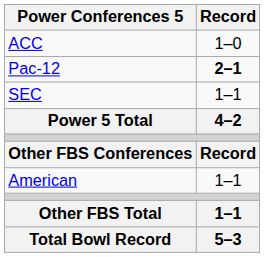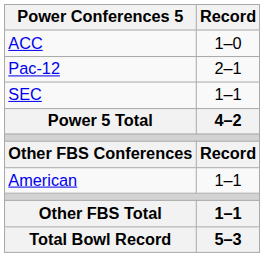(228, 69) bold -> (228, 69) normal
